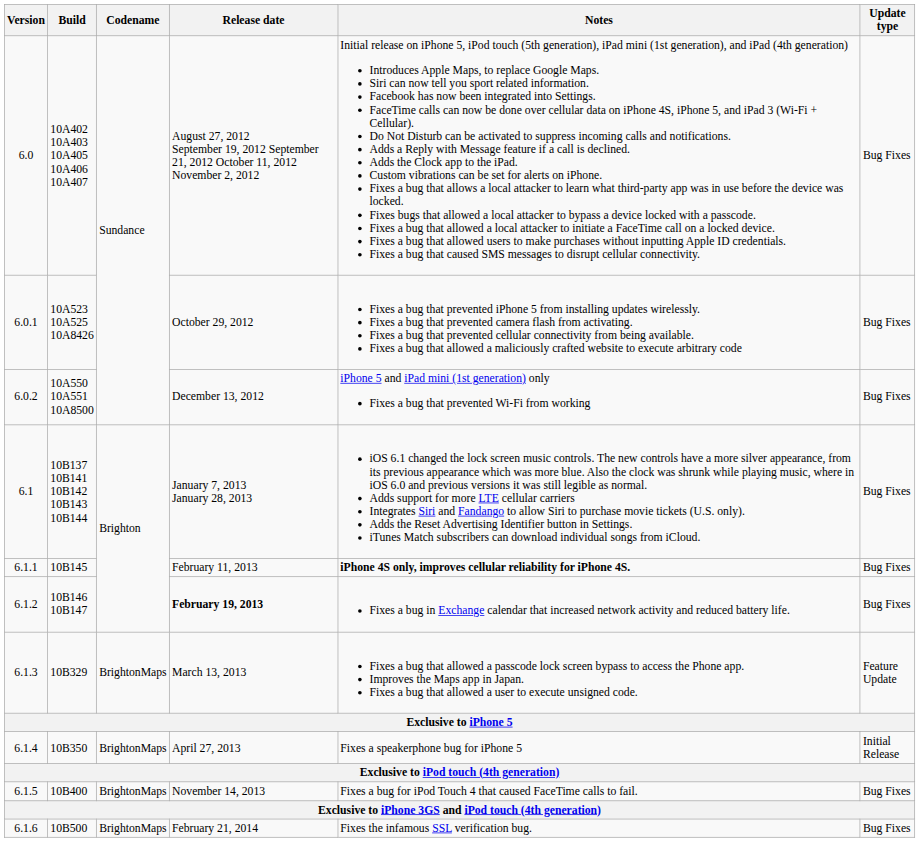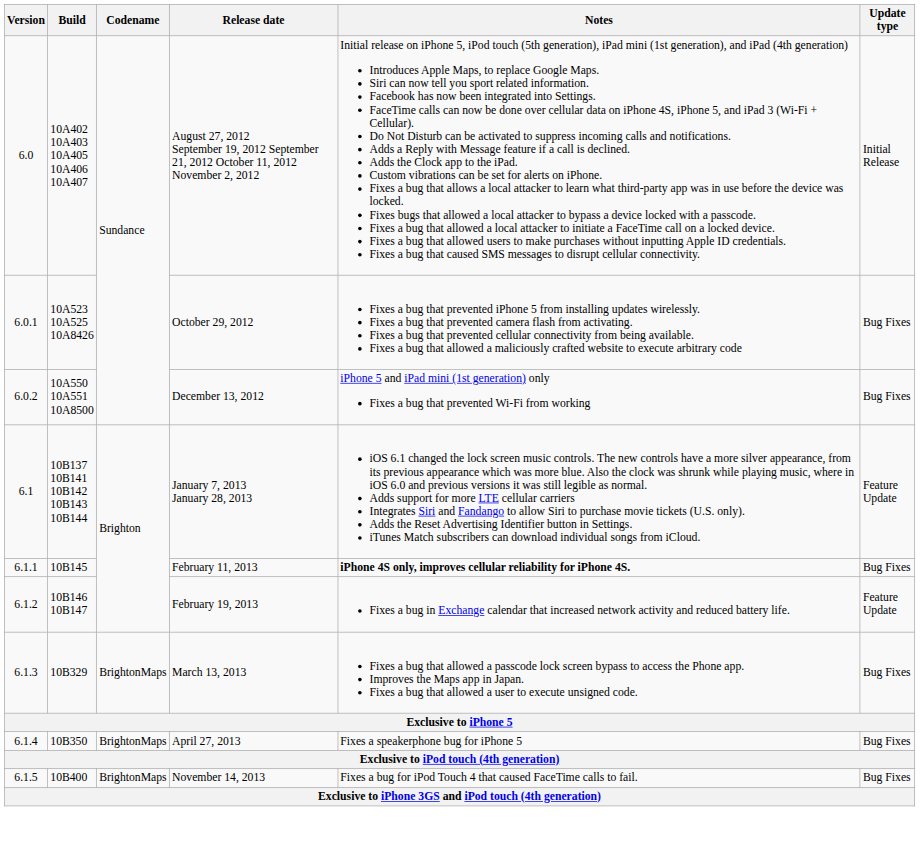(887, 155) Bug Fixes -> (881, 155) Initial Release
(887, 491) Bug Fixes -> (880, 491) Feature Update
(218, 604) bold -> (215, 604) normal
(887, 604) Bug Fixes -> (880, 604) Feature Update
(880, 672) Feature Update -> (887, 672) Bug Fixes
(881, 747) Initial Release -> (887, 741) Bug Fixes
- row: (69, 828)
